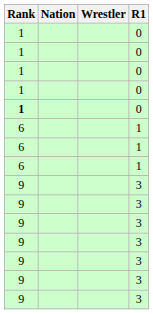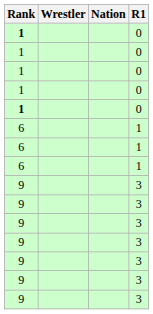columns swapped: (103, 14) <-> (58, 14)
(21, 33) normal -> (21, 33) bold
